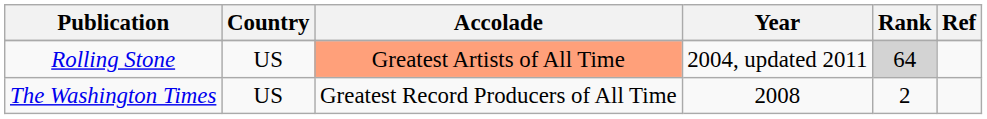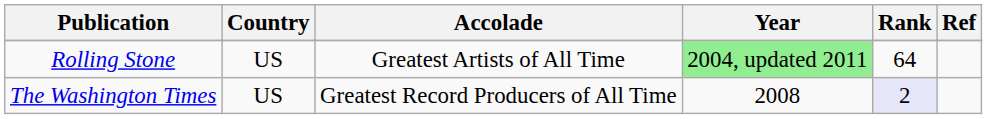(498, 58) lightsalmon background -> (498, 58) no background
(777, 58) no background -> (777, 58) lightgreen background
(905, 58) lightgrey background -> (905, 58) no background
(905, 95) no background -> (905, 95) lavender background
